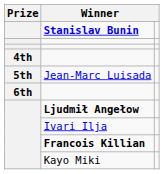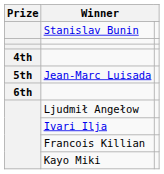(91, 30) bold -> (91, 30) normal
(91, 109) bold -> (91, 109) normal
(94, 143) bold -> (94, 143) normal
